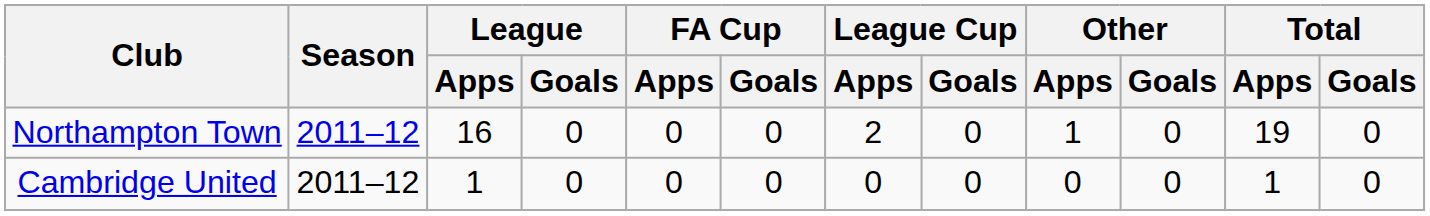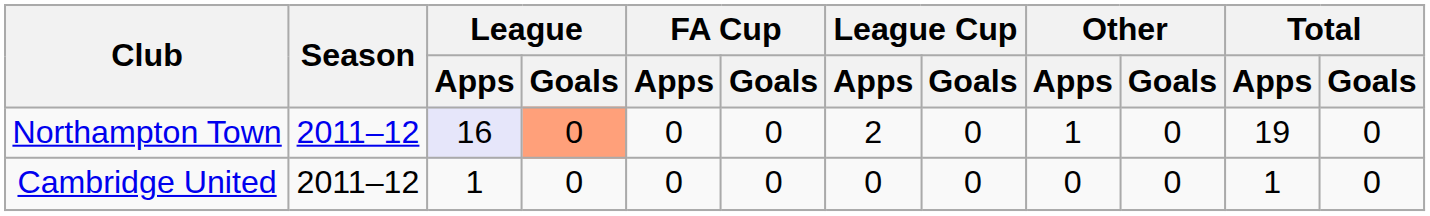(474, 132) no background -> (474, 132) lavender background
(574, 132) no background -> (574, 132) lightsalmon background
